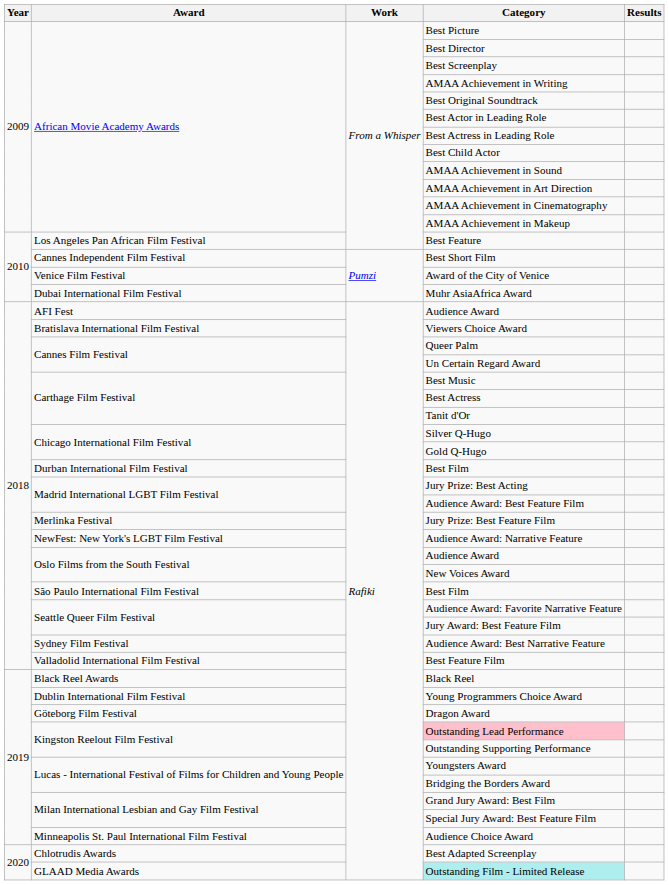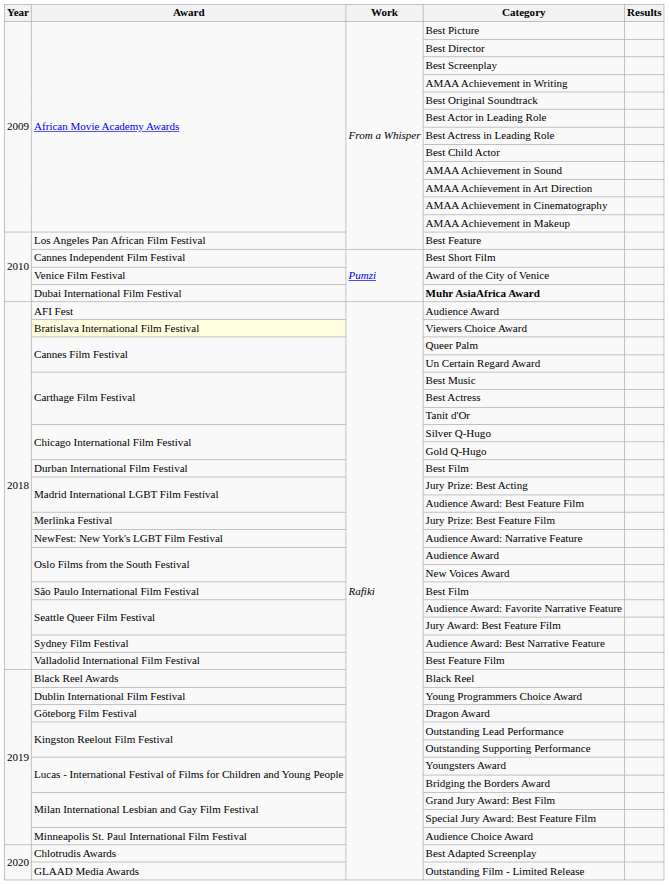(479, 293) normal -> (483, 293) bold
(117, 328) no background -> (117, 328) lightyellow background
(495, 731) pink background -> (495, 731) no background
(505, 871) paleturquoise background -> (505, 871) no background
